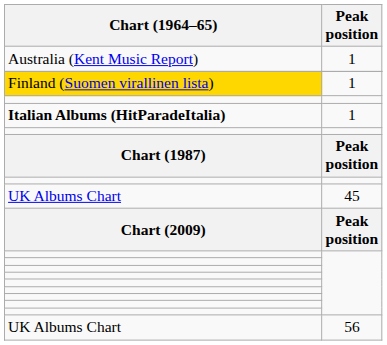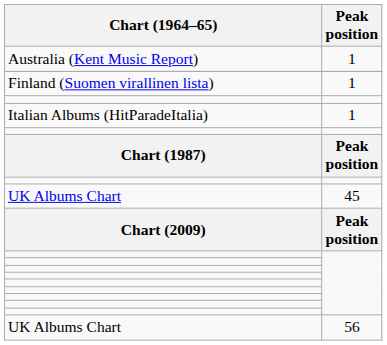(111, 83) gold background -> (111, 83) no background
(117, 115) bold -> (108, 115) normal
